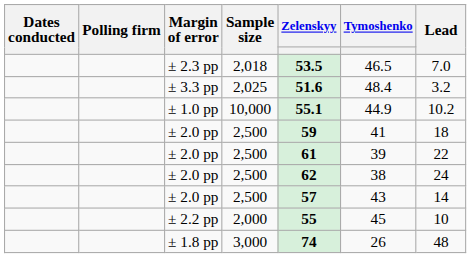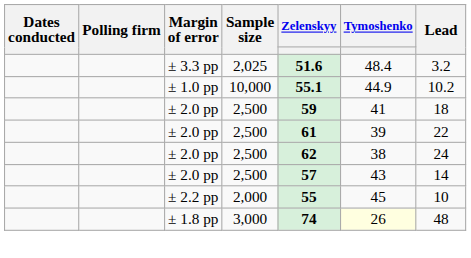- row: (193, 65)
(378, 241) no background -> (378, 219) lightyellow background
